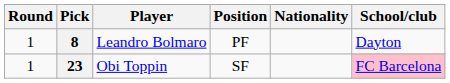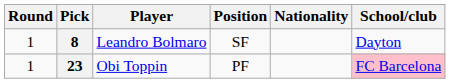(240, 41) PF -> (240, 41) SF
(240, 66) SF -> (240, 66) PF
